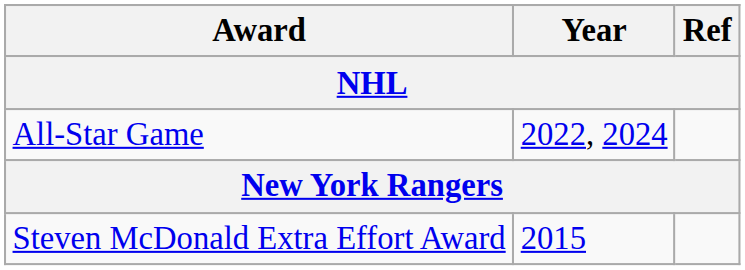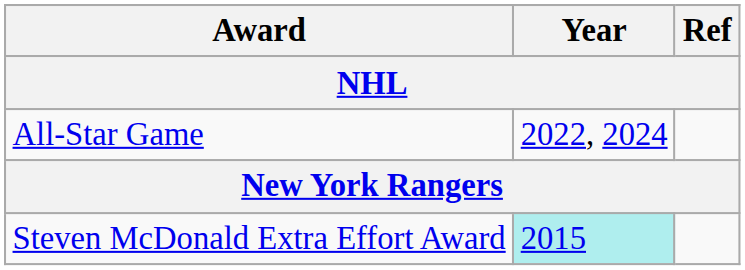(553, 237) no background -> (553, 237) paleturquoise background
